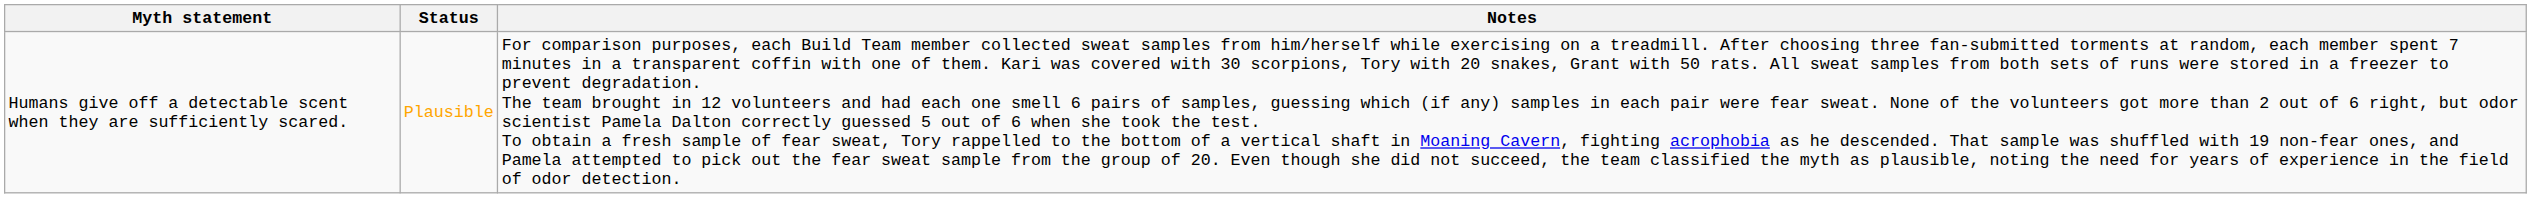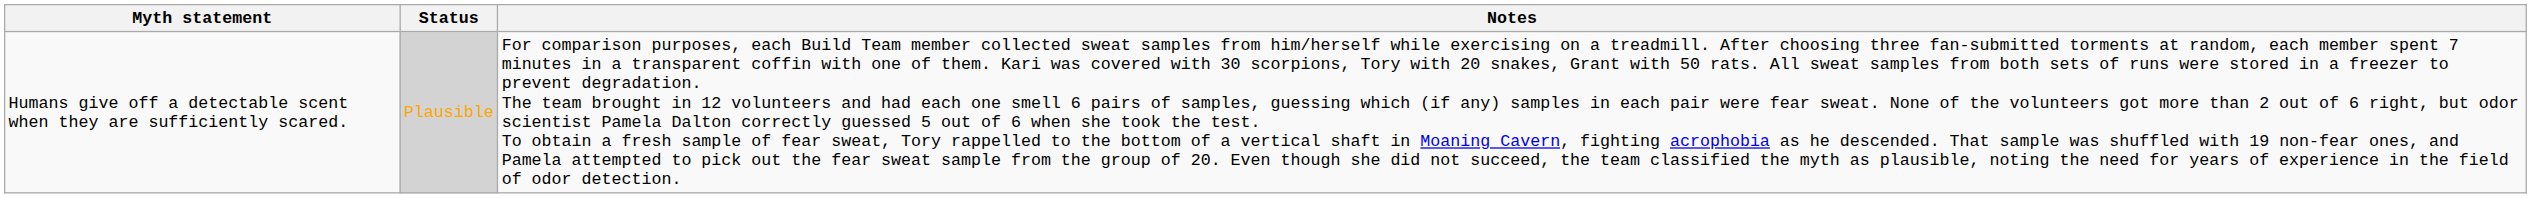(449, 113) no background -> (449, 113) lightgrey background
